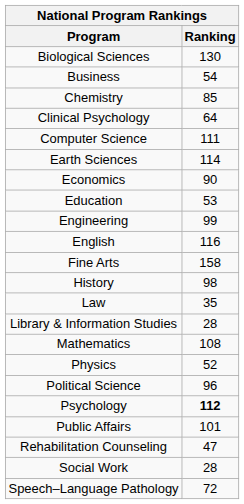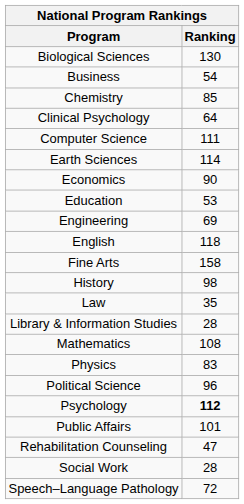(210, 221) 99 -> (210, 221) 69
(210, 241) 116 -> (210, 241) 118
(210, 365) 52 -> (210, 365) 83
